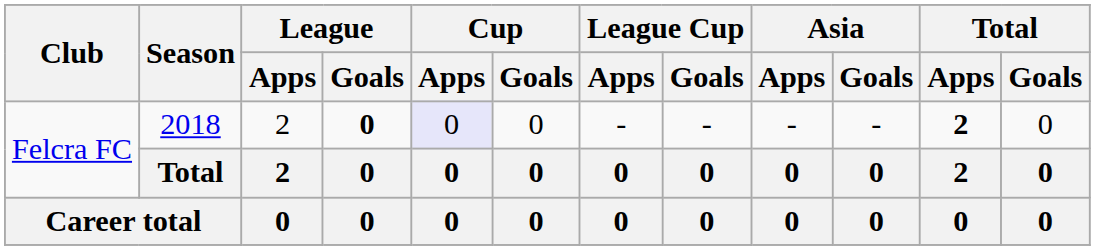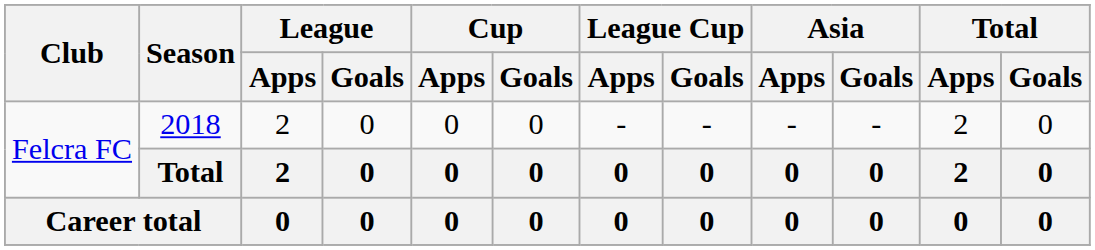(367, 124) bold -> (367, 124) normal
(452, 124) lavender background -> (452, 124) no background
(961, 124) bold -> (961, 124) normal
